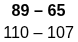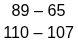(39, 11) bold -> (39, 11) normal
